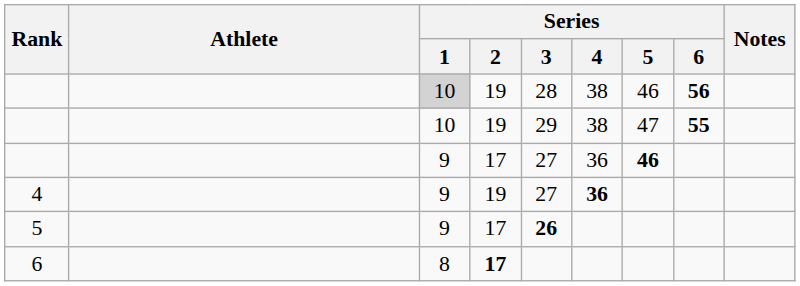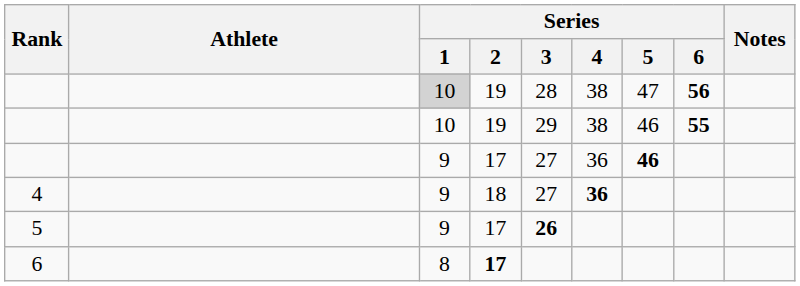(648, 90) 46 -> (648, 90) 47
(648, 125) 47 -> (648, 125) 46
(495, 194) 19 -> (495, 194) 18
